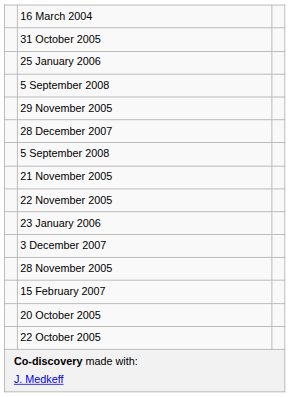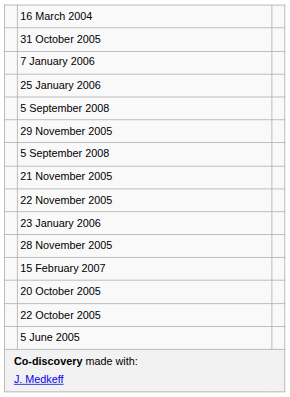+ row: (11, 63)
- row: (11, 131)
- row: (11, 246)
+ row: (11, 338)
